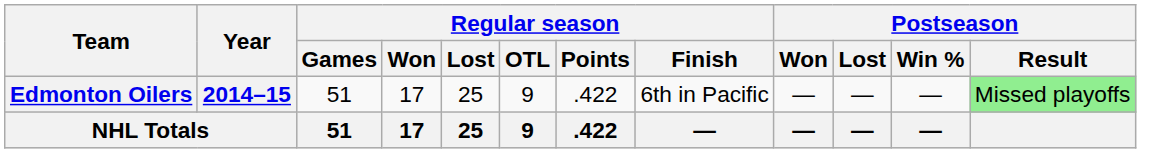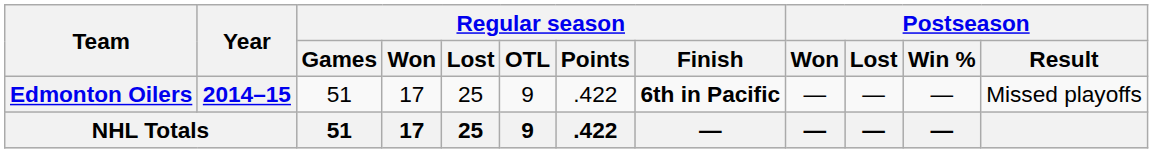(705, 95) normal -> (710, 95) bold
(1053, 95) lightgreen background -> (1064, 95) no background
